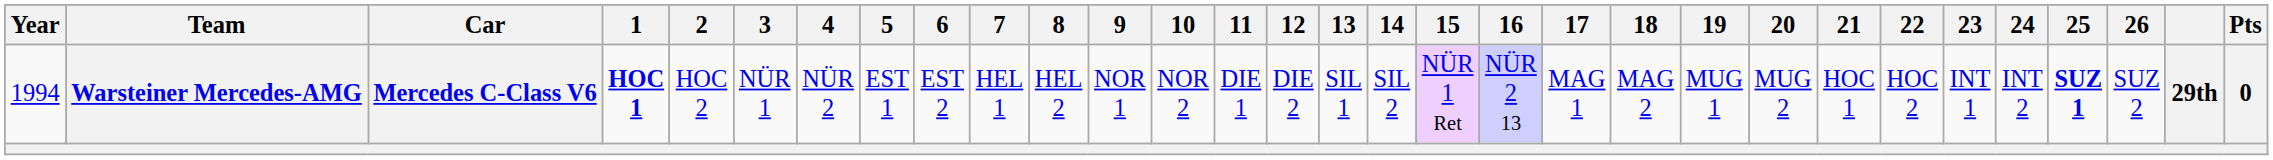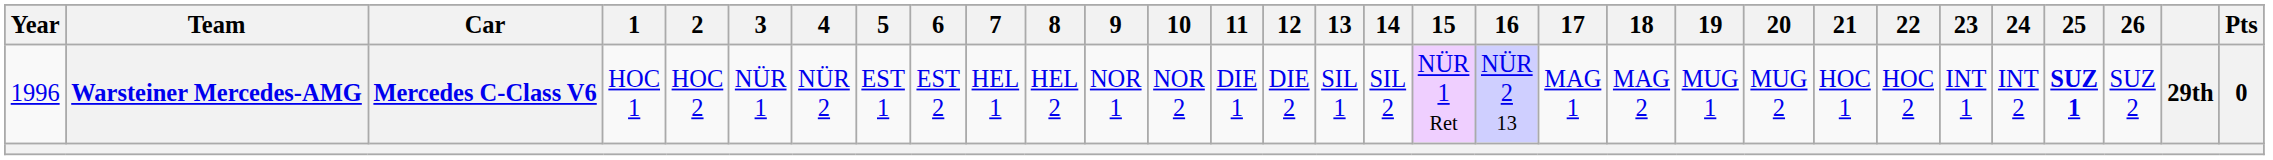(35, 93) 1994 -> (35, 93) 1996
(636, 93) bold -> (634, 93) normal
